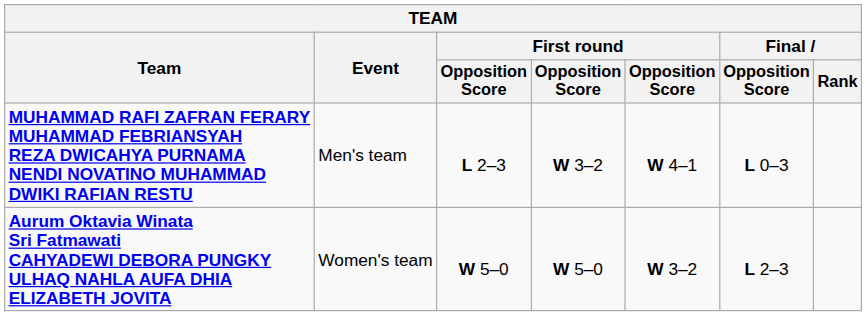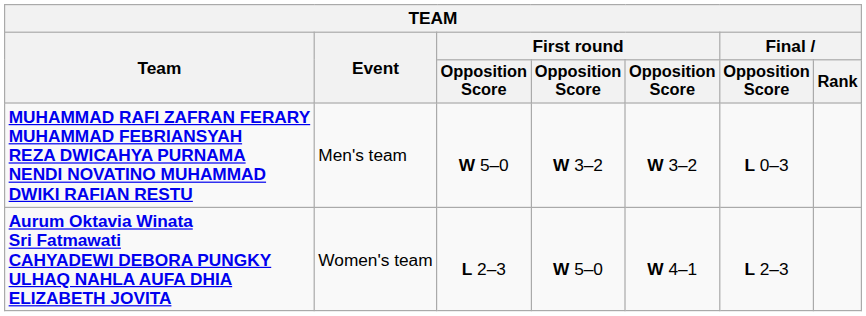(484, 165) L 2–3 -> (484, 165) W 5–0
(672, 165) W 4–1 -> (672, 165) W 3–2
(484, 269) W 5–0 -> (484, 269) L 2–3
(672, 269) W 3–2 -> (672, 269) W 4–1
